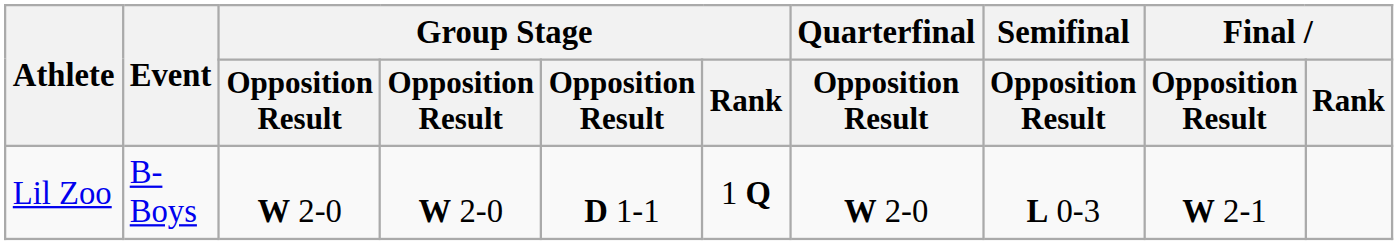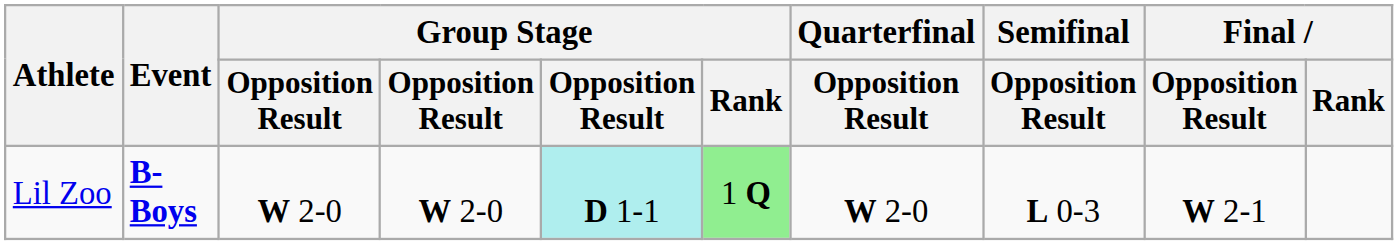(163, 192) normal -> (163, 192) bold
(622, 211) no background -> (622, 211) paleturquoise background
(746, 192) no background -> (746, 192) lightgreen background
